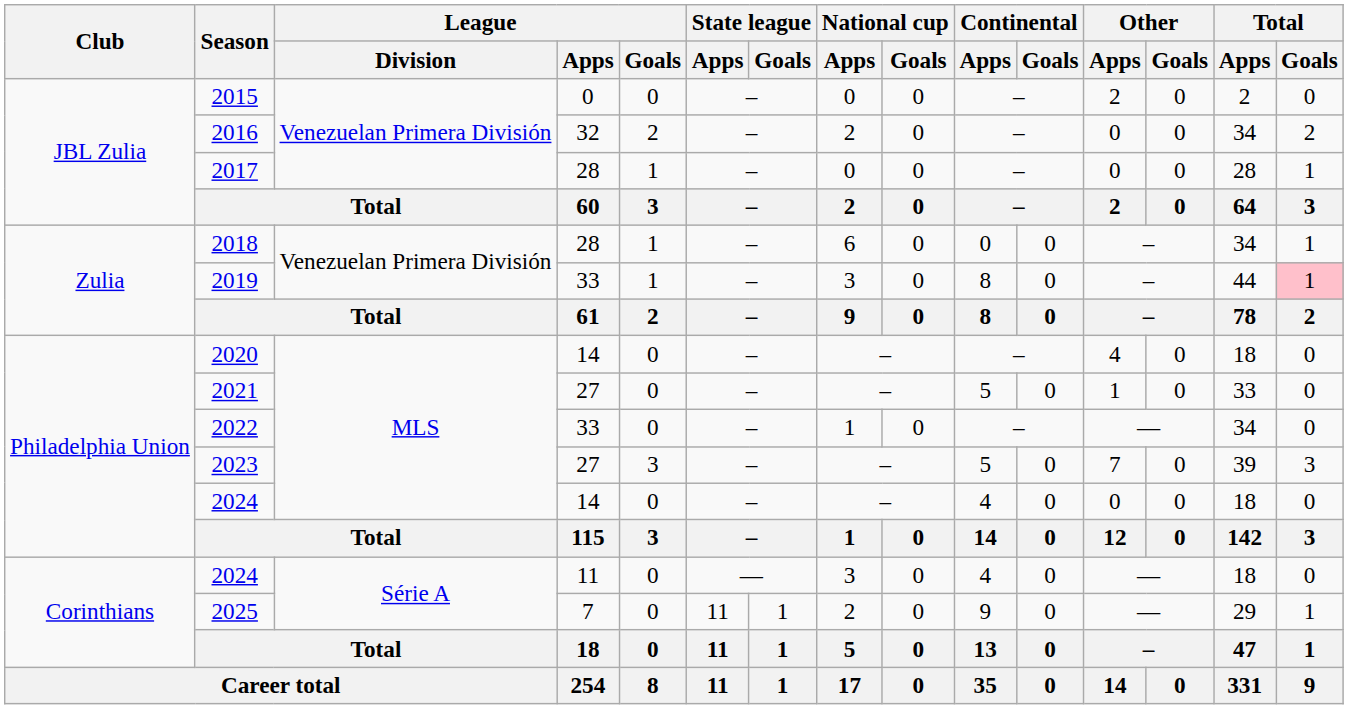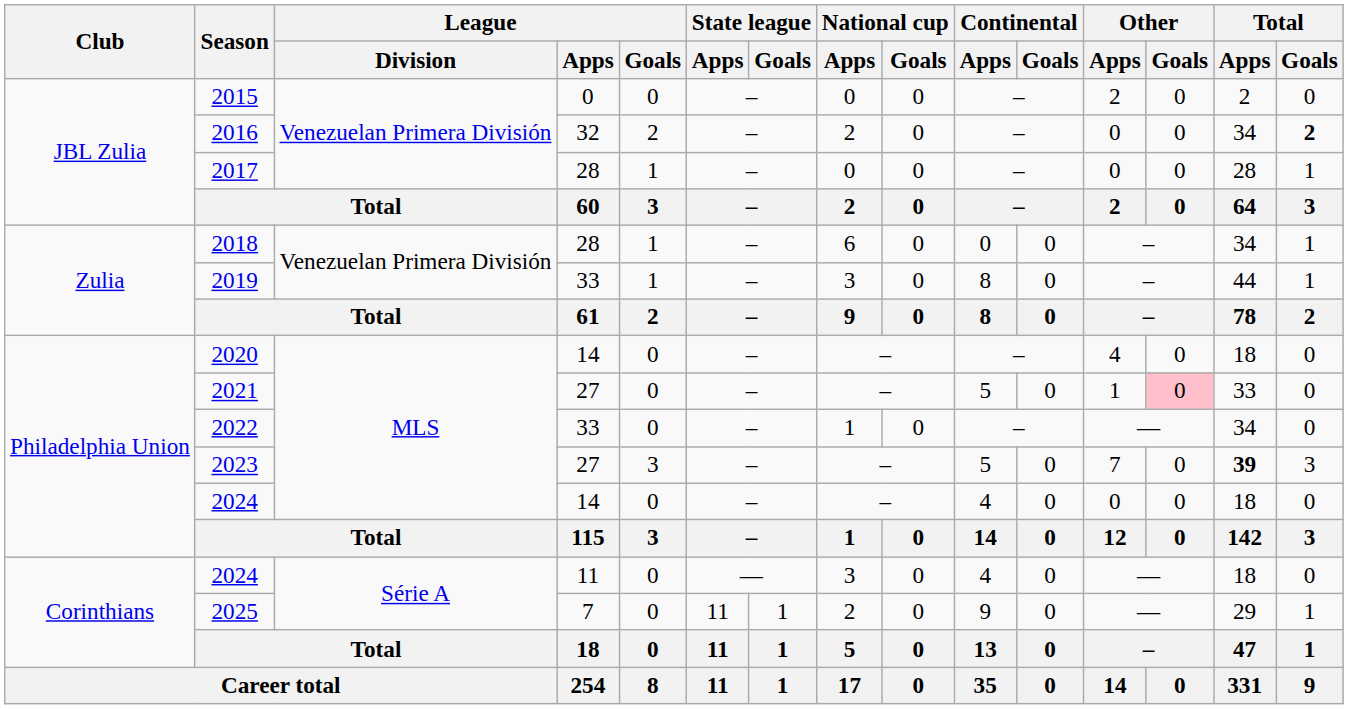(1309, 133) normal -> (1309, 133) bold
(1309, 280) pink background -> (1309, 280) no background
(1180, 390) no background -> (1180, 390) pink background
(1245, 464) normal -> (1245, 464) bold
